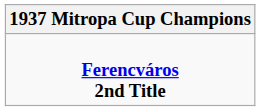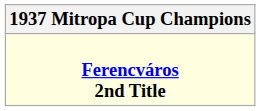(130, 79) no background -> (130, 79) lightyellow background
